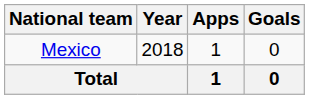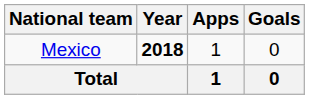(162, 49) normal -> (162, 49) bold
